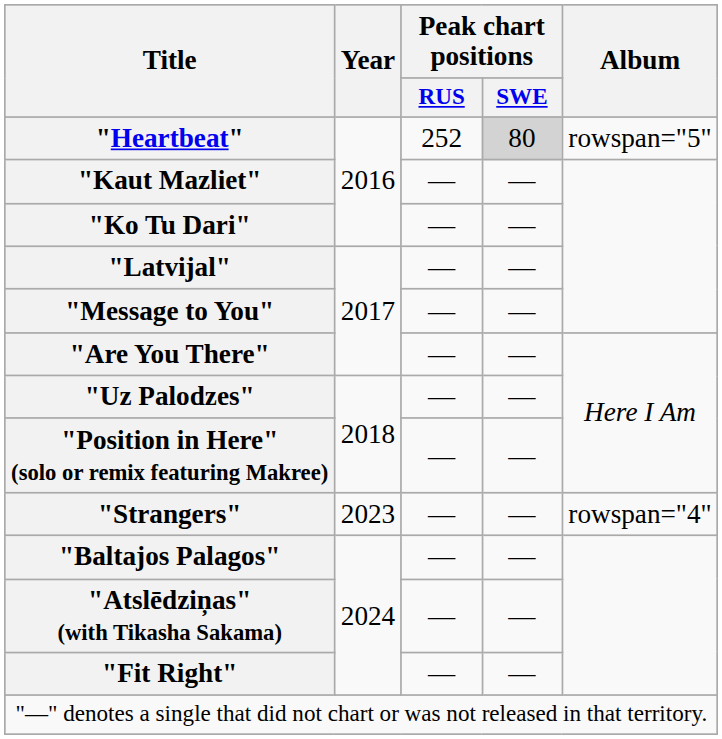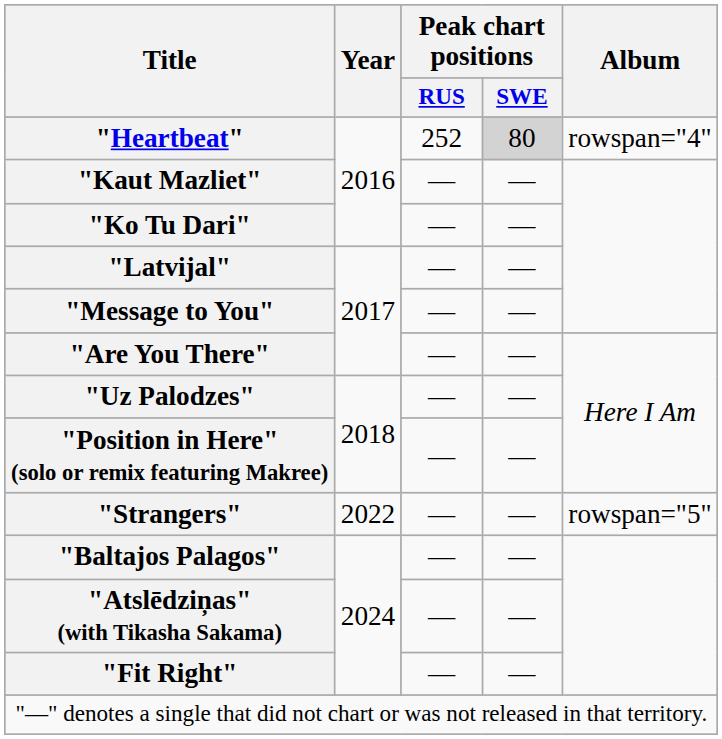(640, 137) rowspan="5" -> (640, 137) rowspan="4"
(368, 513) 2023 -> (368, 513) 2022
(640, 513) rowspan="4" -> (640, 513) rowspan="5"
